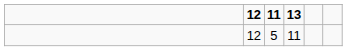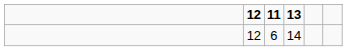(274, 35) 5 -> (274, 35) 6
(294, 35) 11 -> (294, 35) 14
